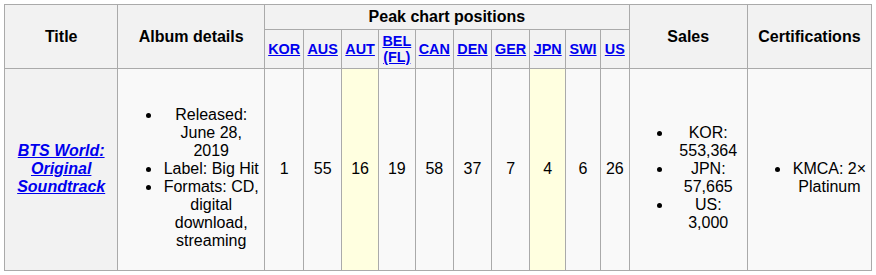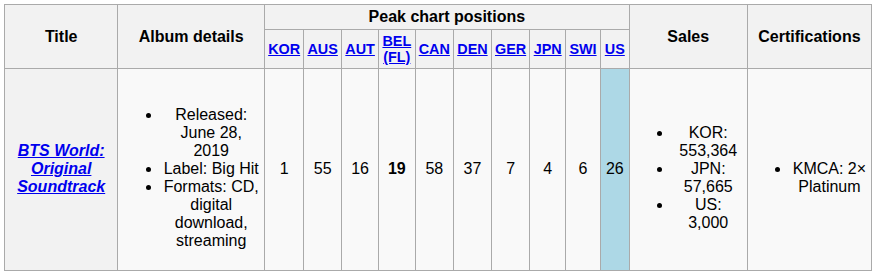(360, 169) lightyellow background -> (360, 169) no background
(397, 169) normal -> (397, 169) bold
(548, 169) lightyellow background -> (548, 169) no background
(615, 169) no background -> (615, 169) lightblue background
